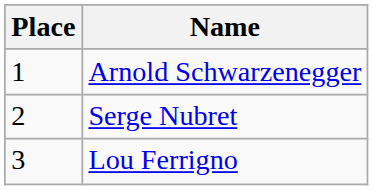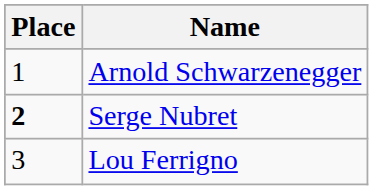(18, 116) normal -> (18, 116) bold
